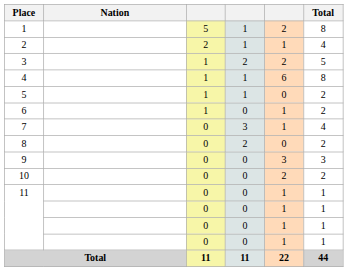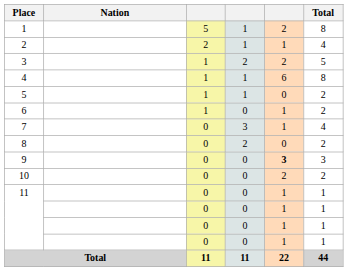(284, 160) normal -> (284, 160) bold
